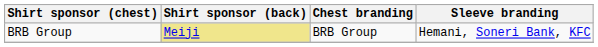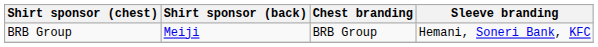(182, 33) khaki background -> (182, 33) no background
